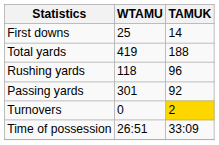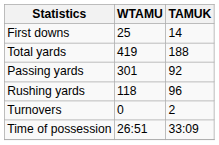rows swapped: (46, 71) <-> (45, 91)
(172, 110) gold background -> (172, 110) no background
